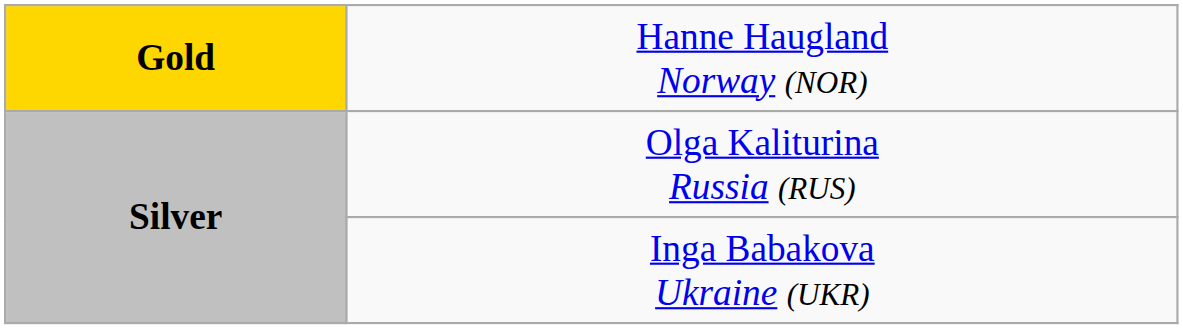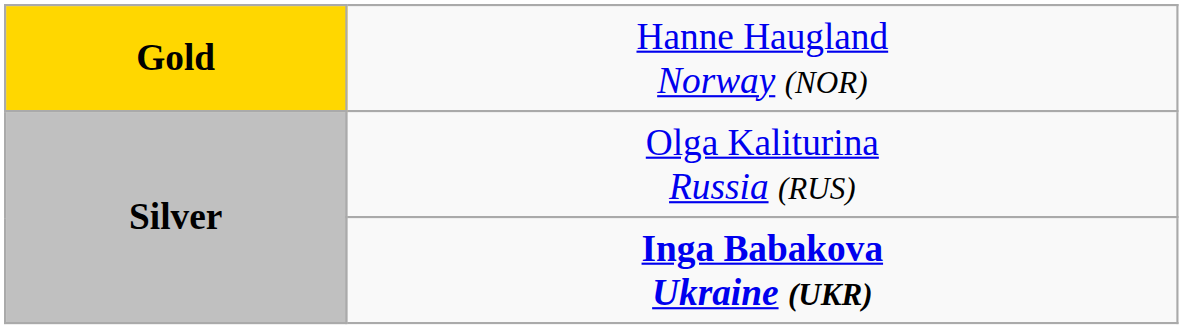(762, 269) normal -> (762, 269) bold
